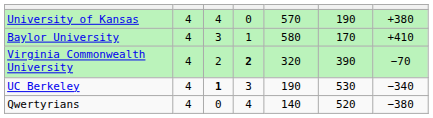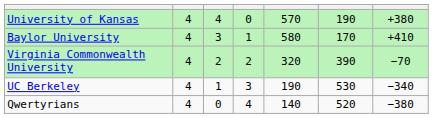(248, 62) bold -> (248, 62) normal
(218, 87) bold -> (218, 87) normal
